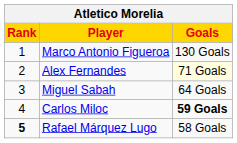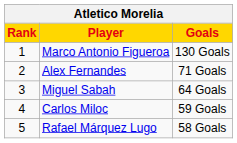(202, 71) lightyellow background -> (202, 71) no background
(202, 109) bold -> (202, 109) normal
(22, 128) bold -> (22, 128) normal
